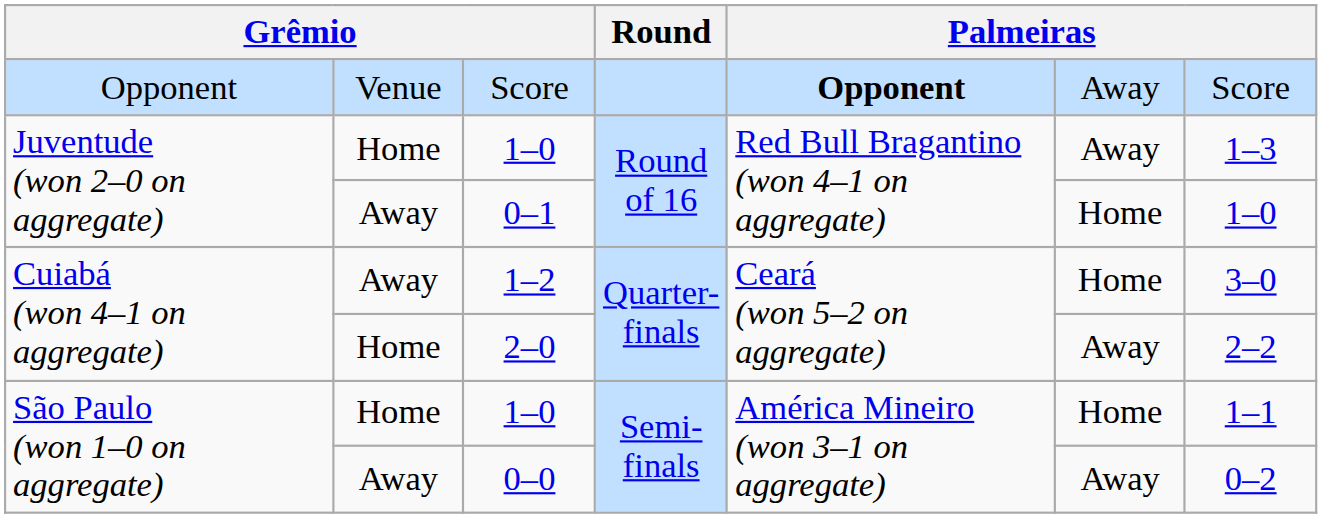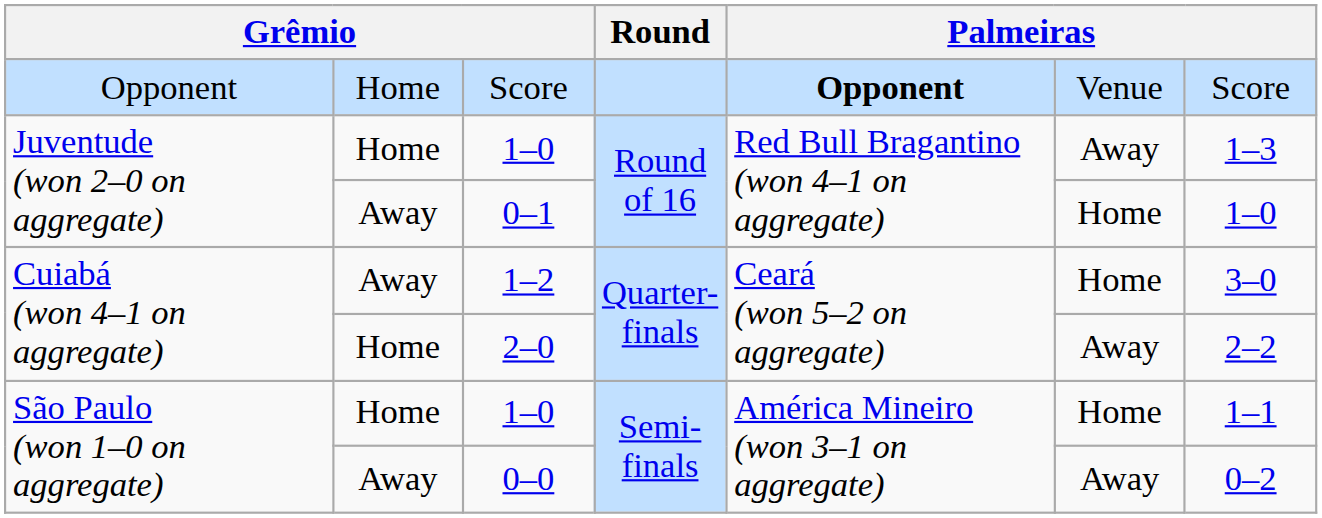(398, 86) Venue -> (398, 86) Home
(1120, 86) Away -> (1120, 86) Venue
